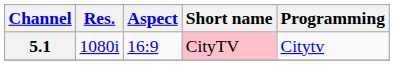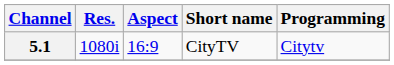(212, 45) pink background -> (212, 45) no background
